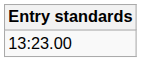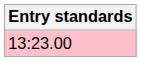(40, 43) no background -> (40, 43) pink background
